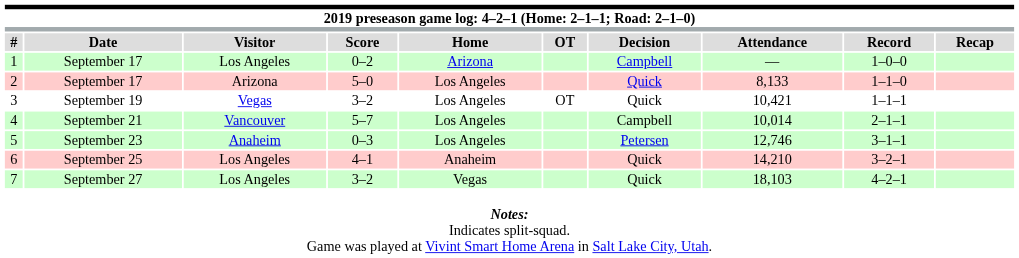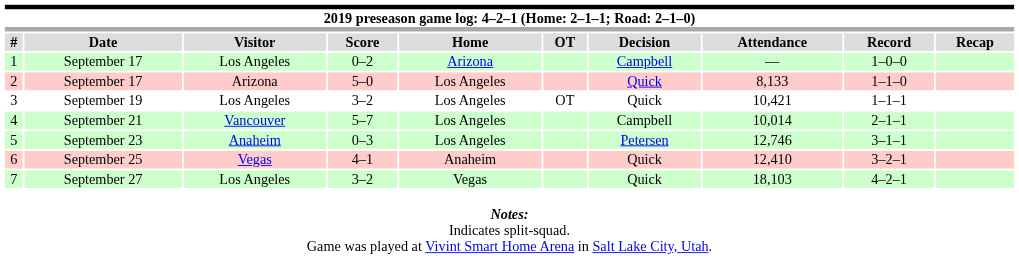(255, 100) Vegas -> (255, 100) Los Angeles
(255, 159) Los Angeles -> (255, 159) Vegas
(772, 159) 14,210 -> (772, 159) 12,410
